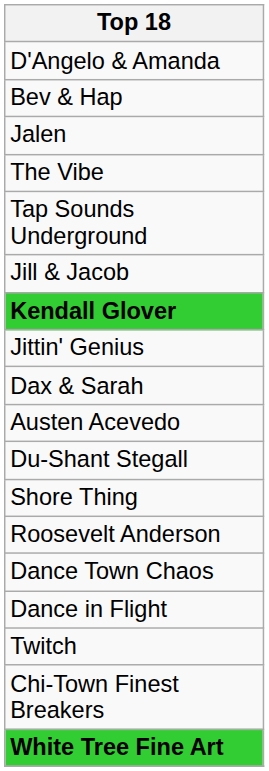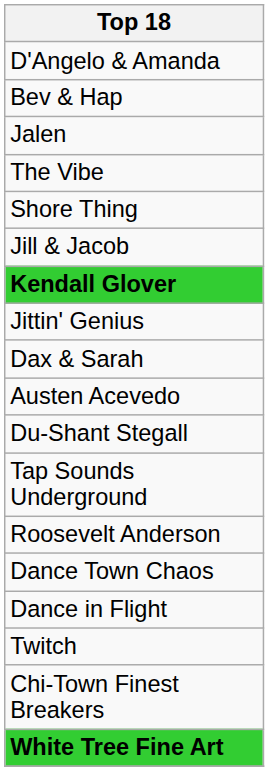(79, 222) Tap Sounds Underground -> (74, 209) Shore Thing
(74, 497) Shore Thing -> (79, 483) Tap Sounds Underground
